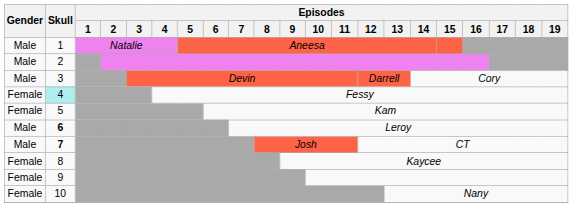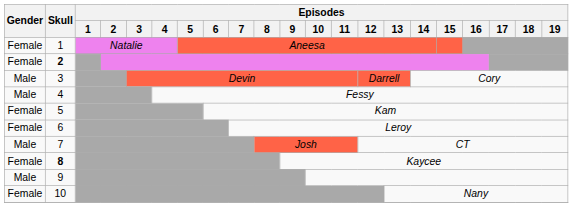(25, 45) Male -> (25, 45) Female
(25, 62) Male -> (25, 62) Female
(60, 62) normal -> (60, 62) bold
(25, 95) Female -> (25, 95) Male
(60, 95) paleturquoise background -> (60, 95) no background
(25, 128) Male -> (25, 128) Female
(60, 128) bold -> (60, 128) normal
(60, 144) bold -> (60, 144) normal
(60, 161) normal -> (60, 161) bold
(25, 177) Female -> (25, 177) Male
